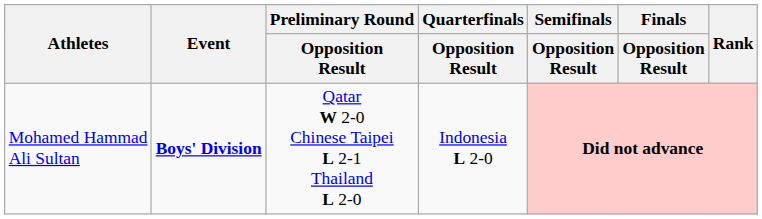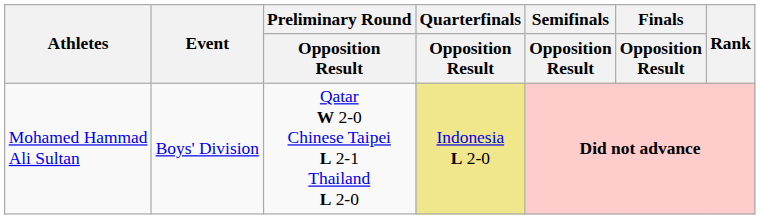(209, 148) bold -> (207, 148) normal
(473, 148) no background -> (470, 148) khaki background
